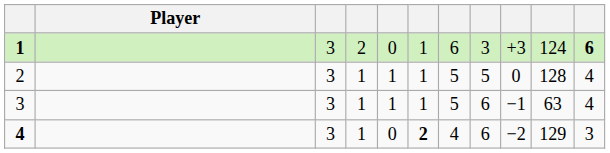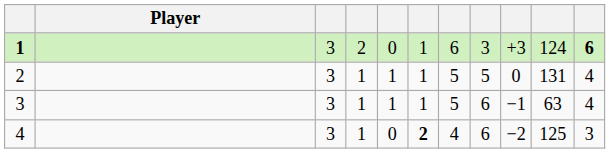(553, 76) 128 -> (553, 76) 131
(20, 133) bold -> (20, 133) normal
(553, 133) 129 -> (553, 133) 125
